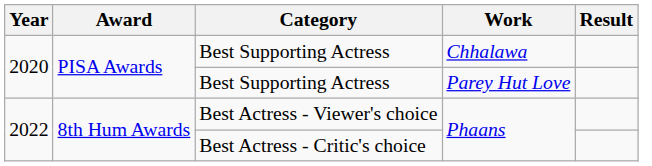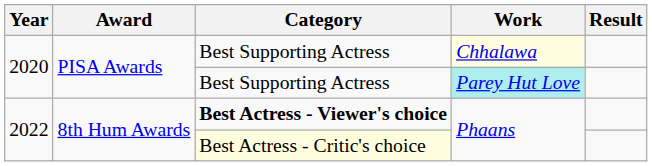(487, 51) no background -> (497, 51) lightyellow background
(508, 82) no background -> (518, 82) paleturquoise background
(318, 113) normal -> (323, 113) bold
(313, 144) no background -> (313, 144) lightyellow background
